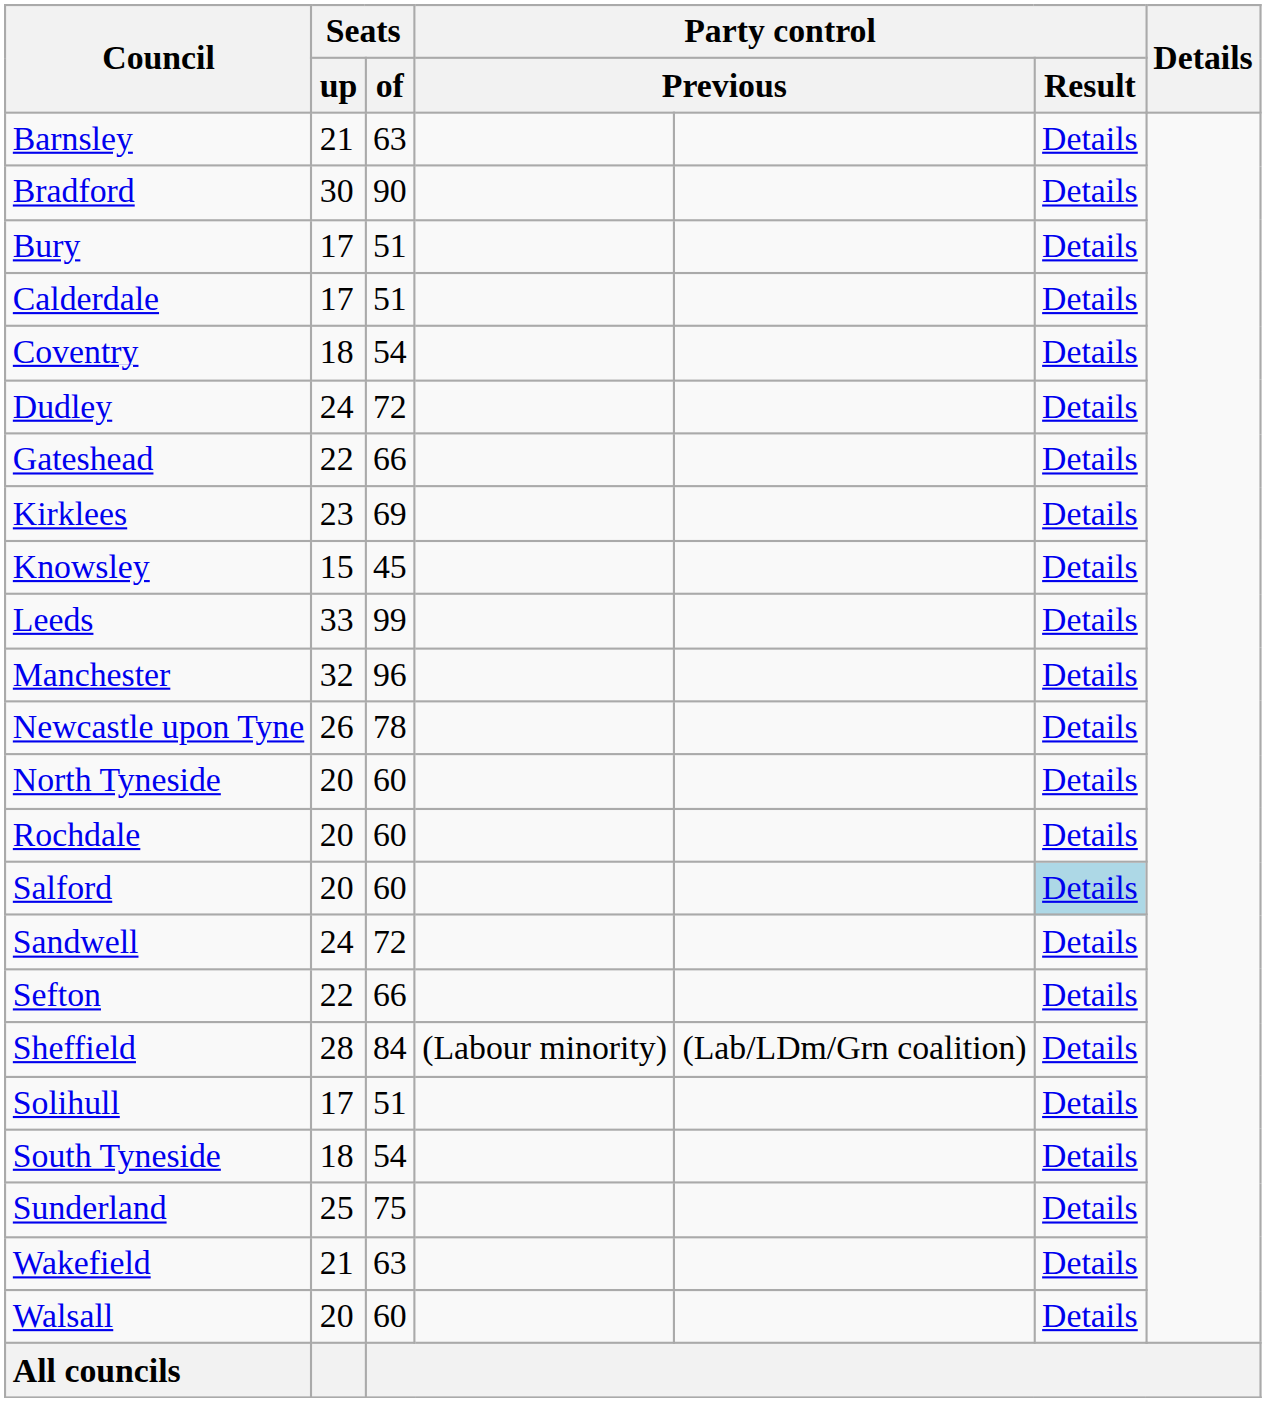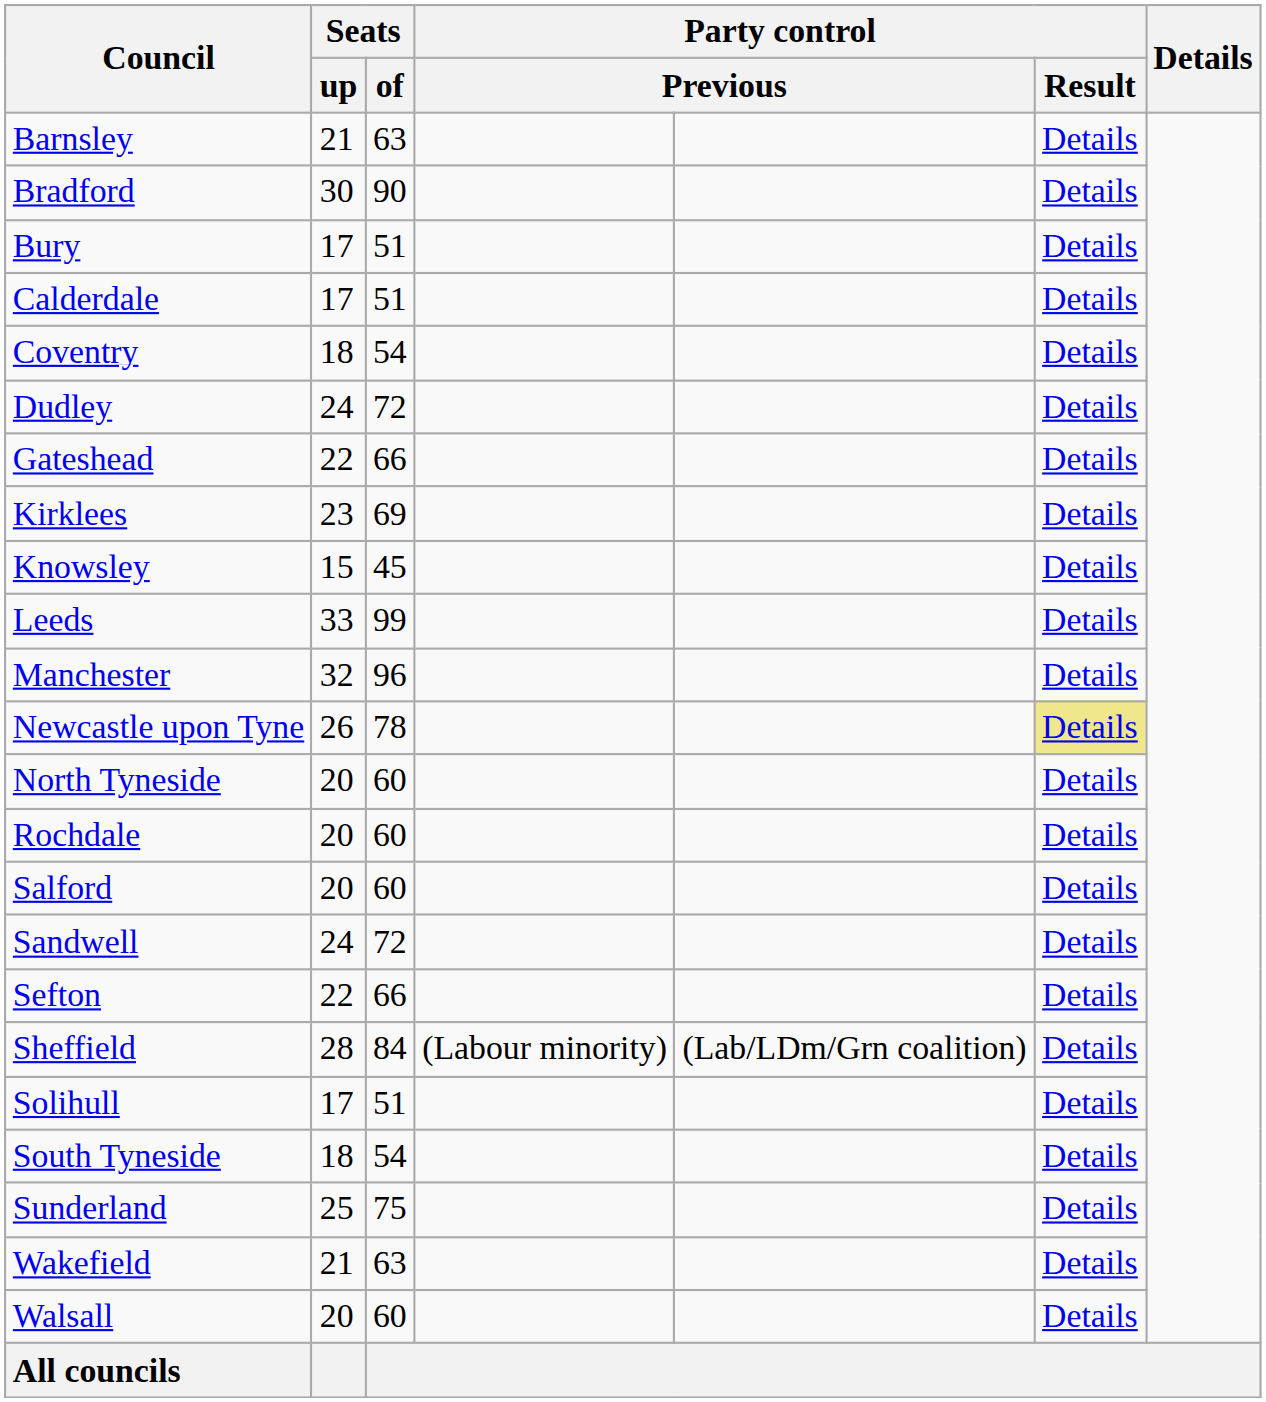(1090, 727) no background -> (1090, 727) khaki background
(1090, 887) lightblue background -> (1090, 887) no background
